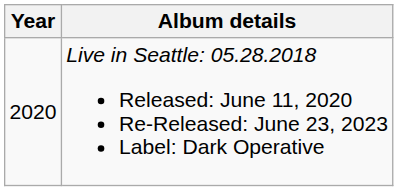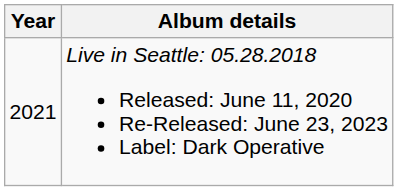(33, 111) 2020 -> (33, 111) 2021
